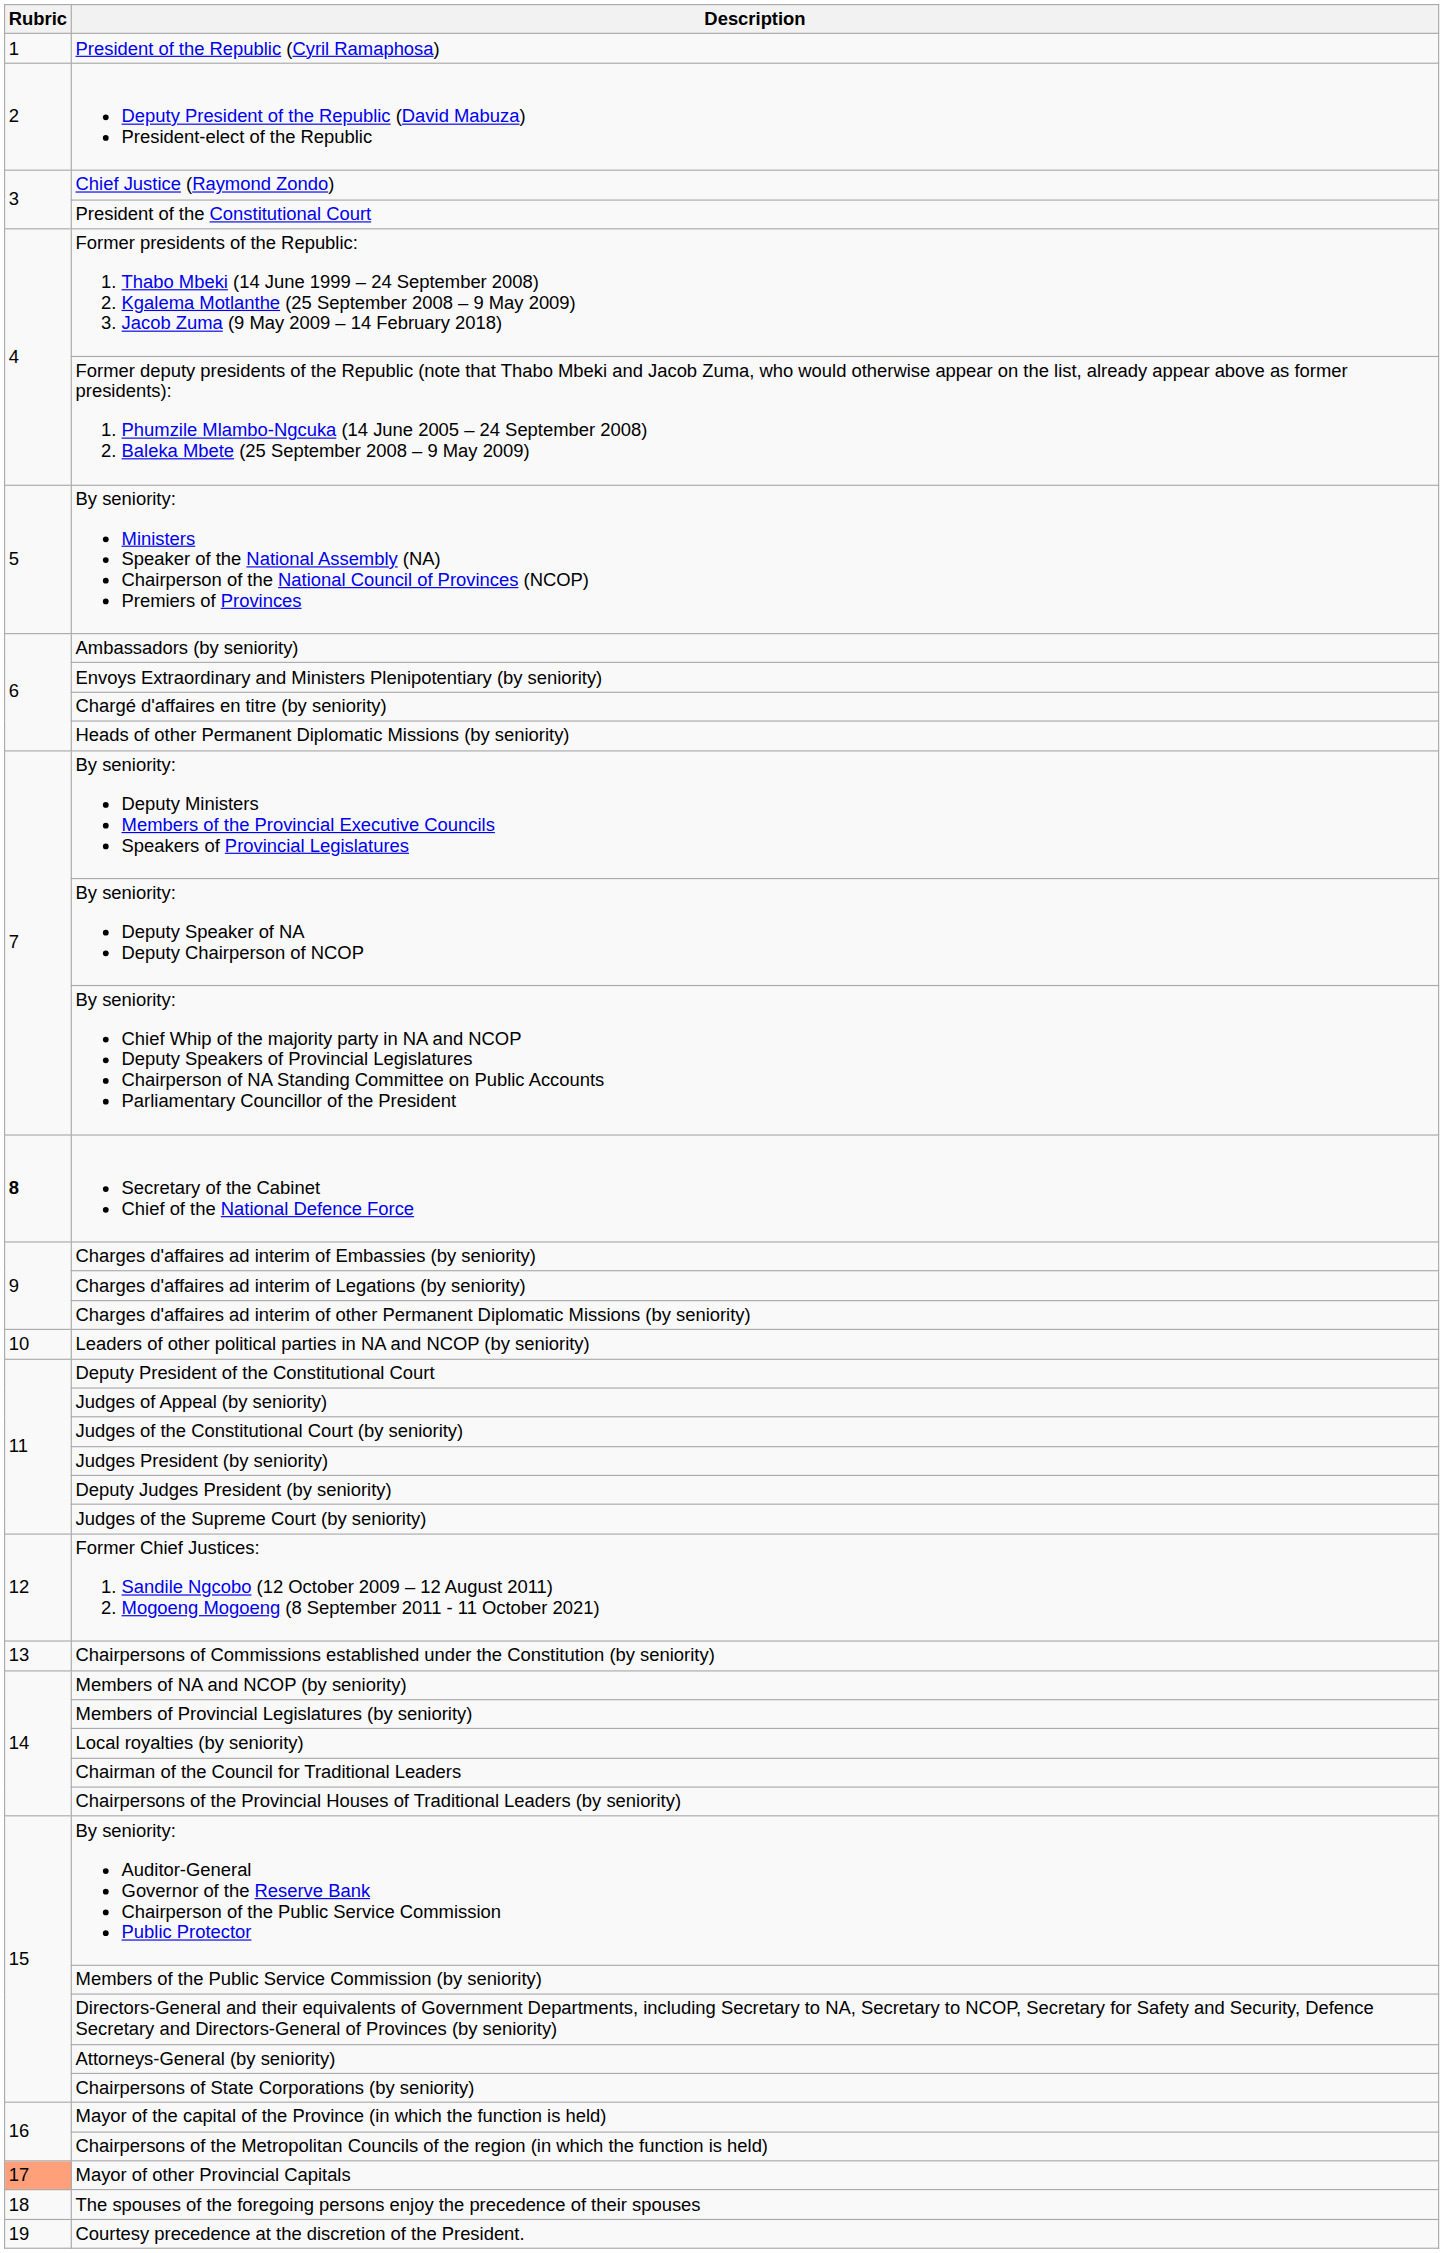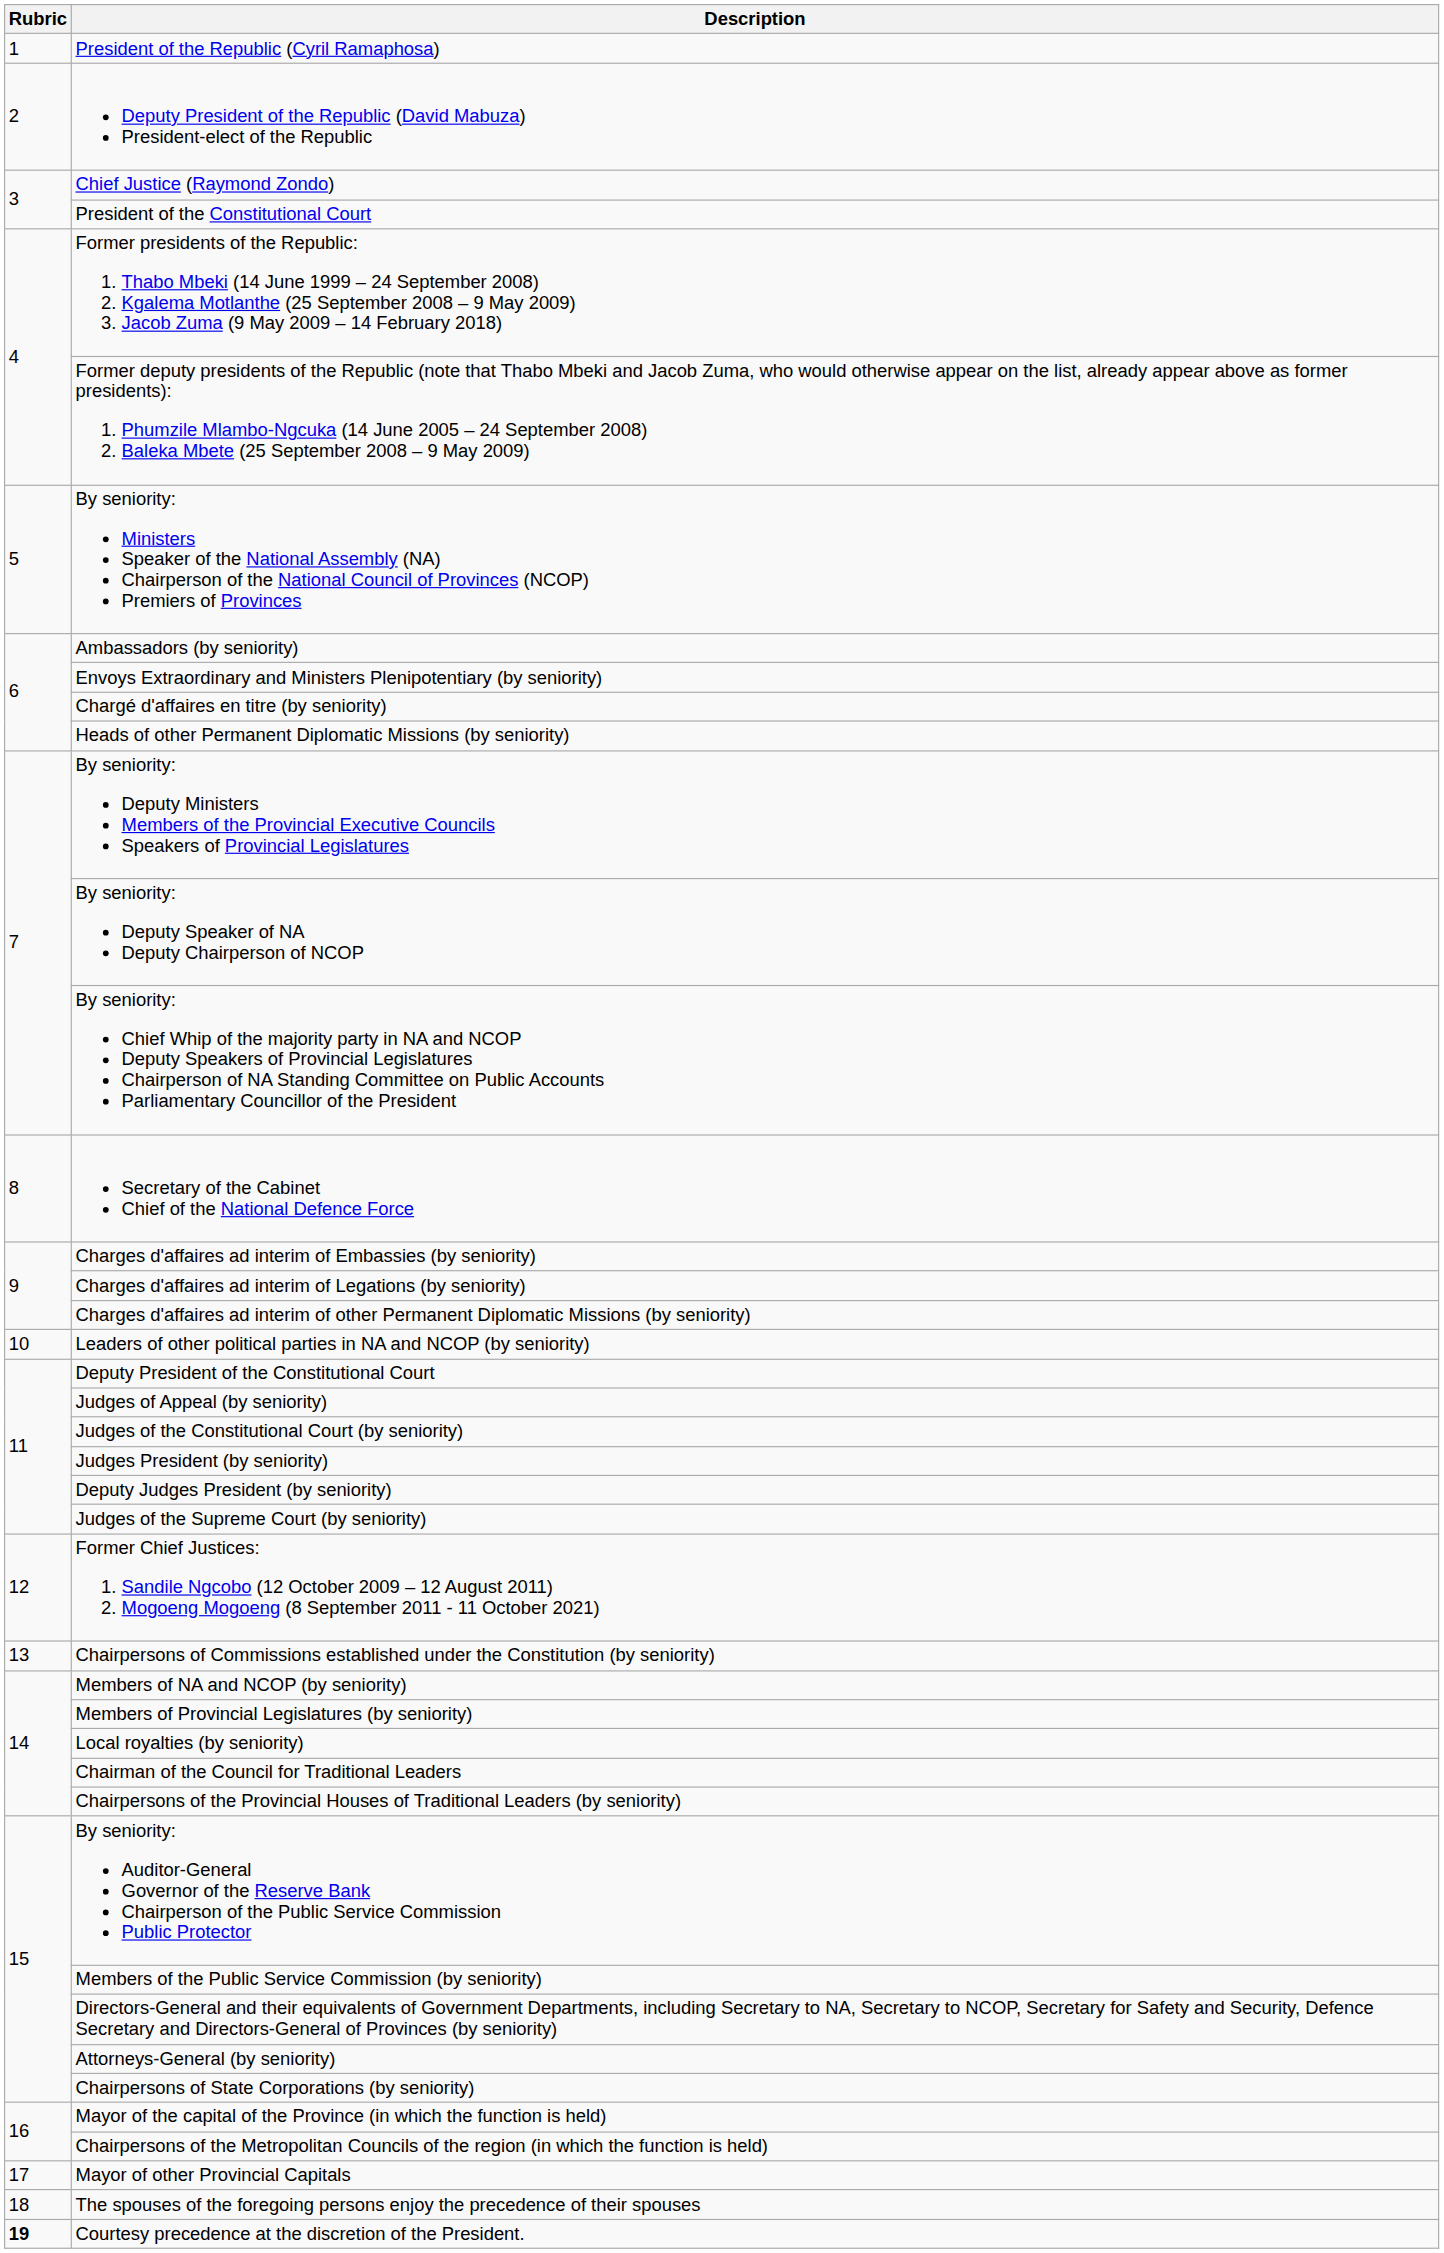(14, 1188) bold -> (14, 1188) normal
(19, 2175) lightsalmon background -> (19, 2175) no background
(19, 2233) normal -> (19, 2233) bold
